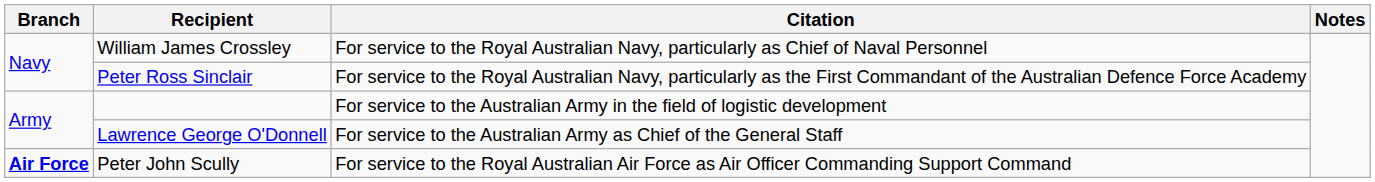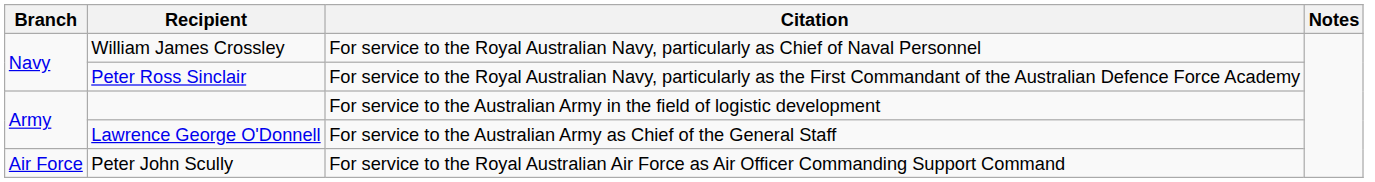(49, 164) bold -> (46, 164) normal
